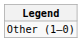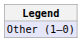(41, 30) no background -> (41, 30) lavender background
